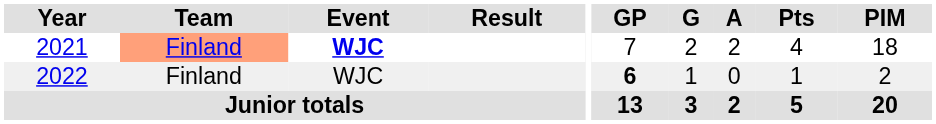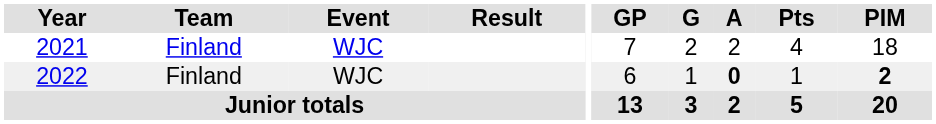(204, 47) lightsalmon background -> (204, 47) no background
(358, 47) bold -> (358, 47) normal
(630, 76) bold -> (630, 76) normal
(734, 76) normal -> (734, 76) bold
(885, 76) normal -> (885, 76) bold
